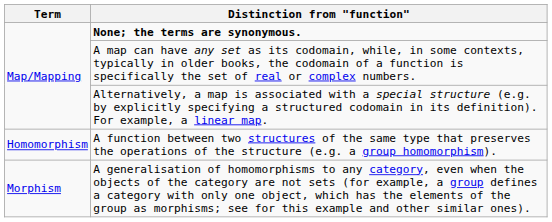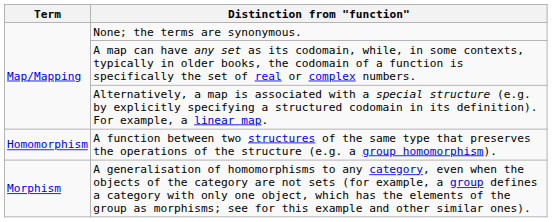(198, 32) bold -> (198, 32) normal
